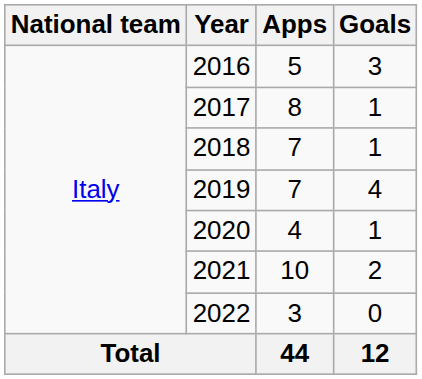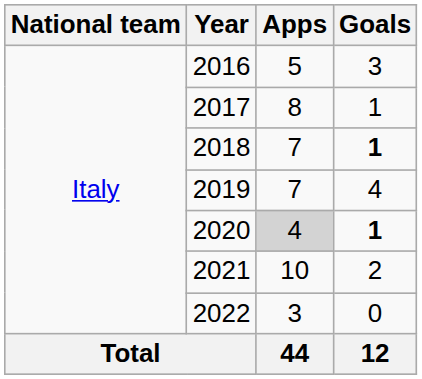(375, 148) normal -> (375, 148) bold
(295, 230) no background -> (295, 230) lightgrey background
(375, 230) normal -> (375, 230) bold
